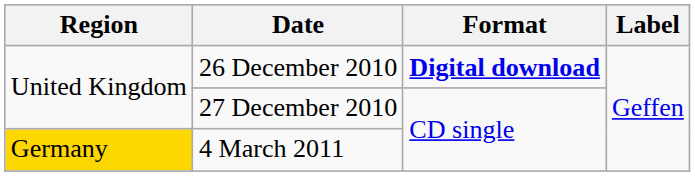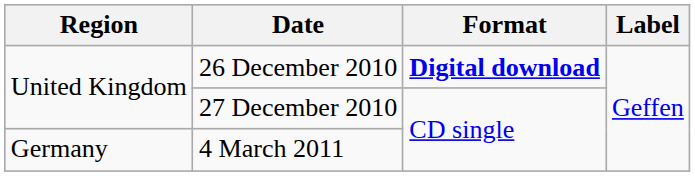(59, 149) gold background -> (59, 149) no background
